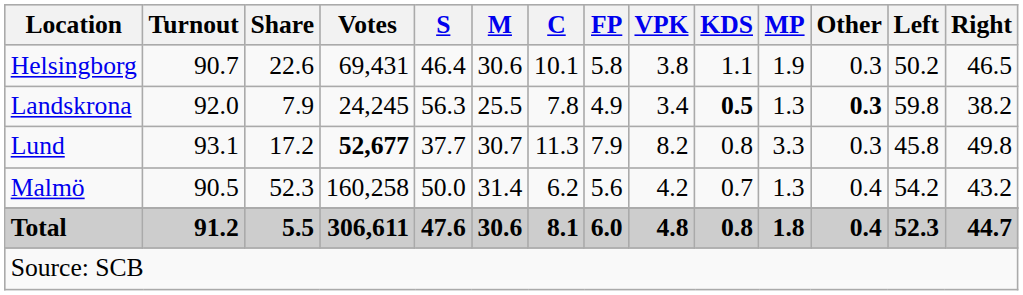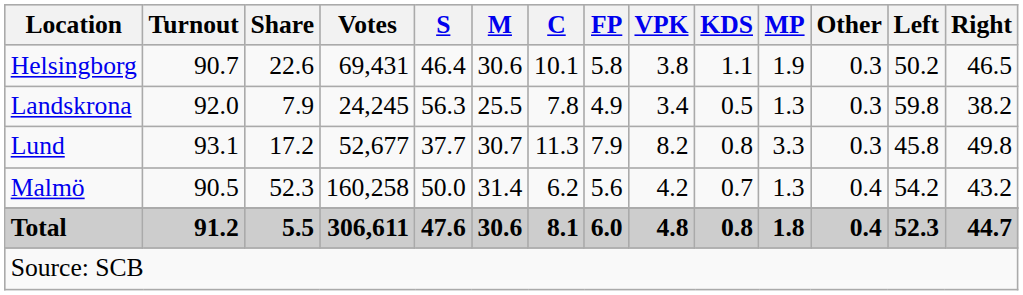(737, 106) bold -> (737, 106) normal
(866, 106) bold -> (866, 106) normal
(374, 146) bold -> (374, 146) normal
